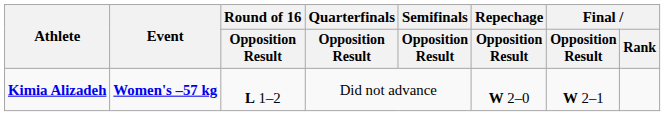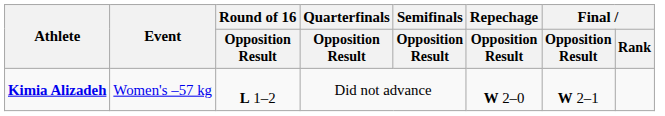(165, 89) bold -> (163, 89) normal
